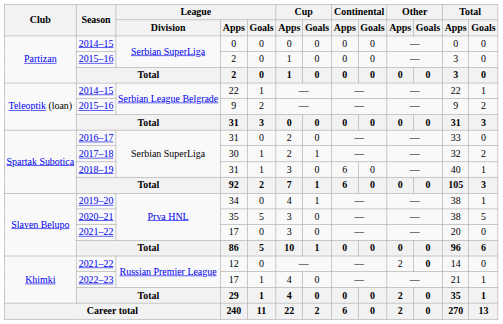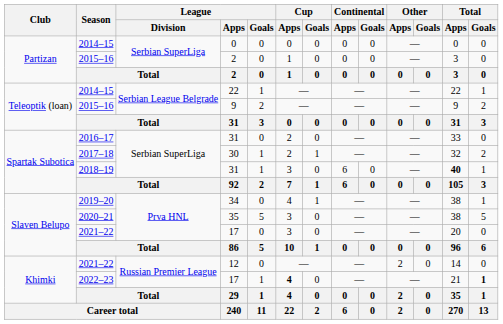(456, 169) normal -> (456, 169) bold
(428, 264) bold -> (428, 264) normal
(289, 279) normal -> (289, 279) bold
(483, 279) normal -> (483, 279) bold
